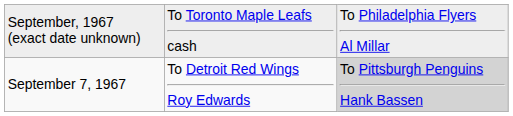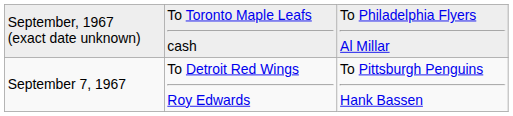(423, 84) lightgrey background -> (423, 84) no background
